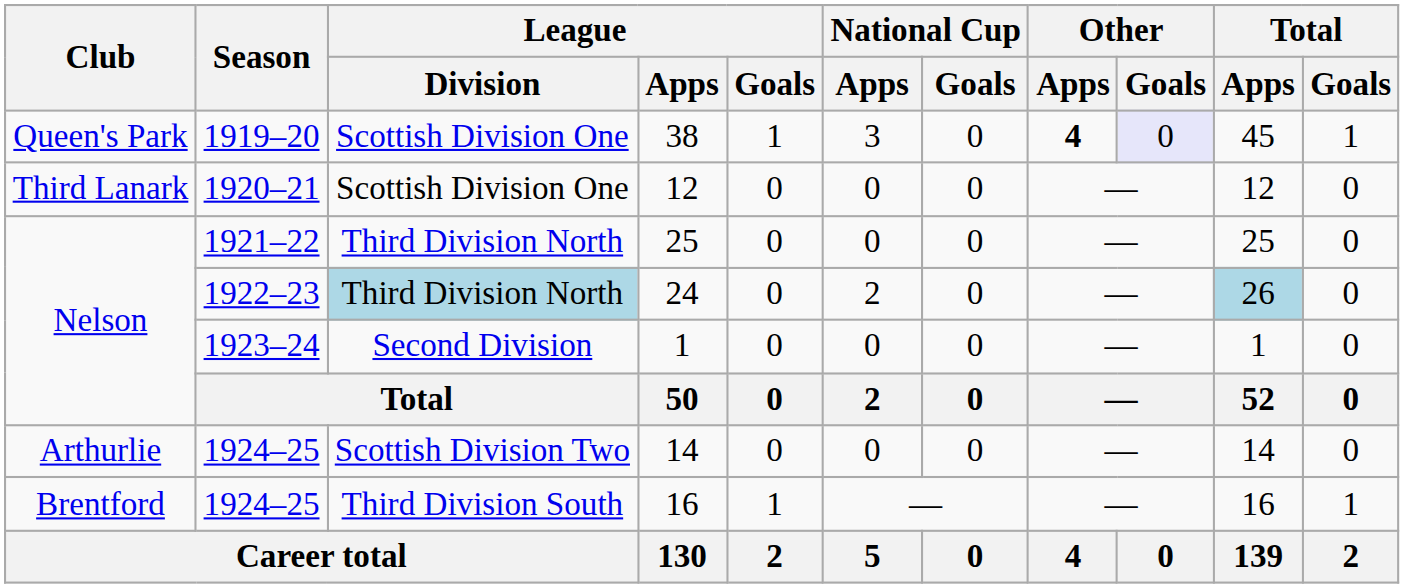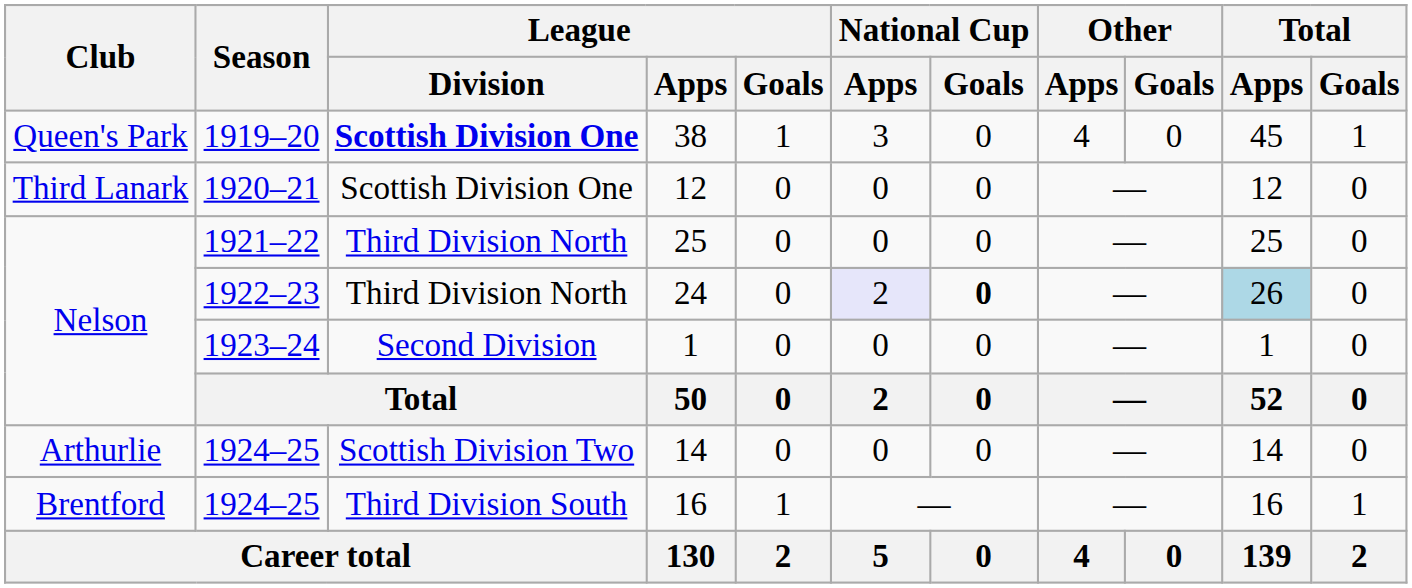(482, 135) normal -> (487, 135) bold
(1073, 135) bold -> (1081, 135) normal
(1166, 135) lavender background -> (1174, 135) no background
(482, 293) lightblue background -> (487, 293) no background
(872, 293) no background -> (881, 293) lavender background
(975, 293) normal -> (983, 293) bold
